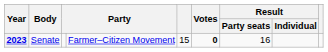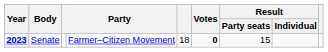(184, 41) 15 -> (184, 41) 18
(265, 41) 16 -> (265, 41) 15
